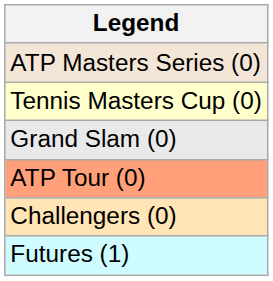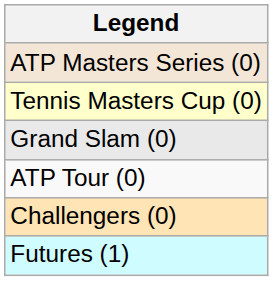(78, 178) lightsalmon background -> (78, 178) no background
